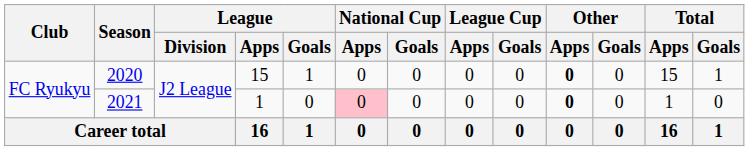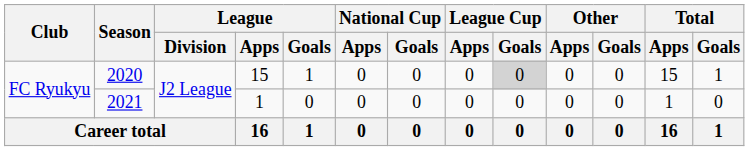(520, 74) no background -> (520, 74) lightgrey background
(570, 74) bold -> (570, 74) normal
(361, 103) pink background -> (361, 103) no background
(570, 103) bold -> (570, 103) normal
